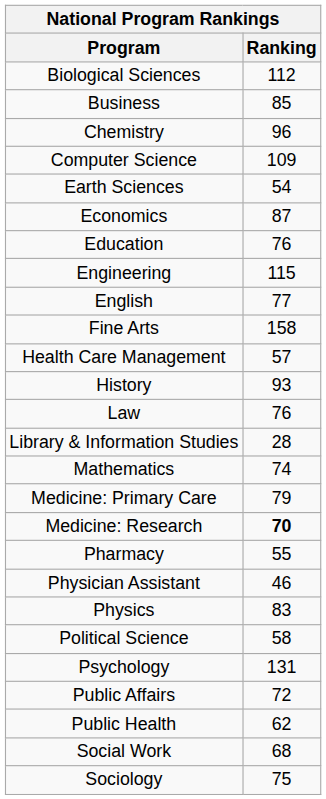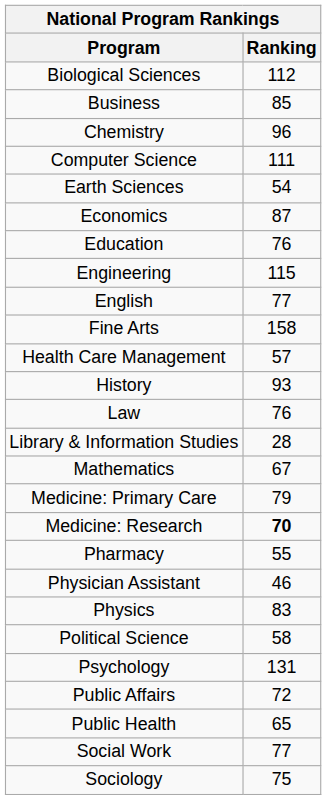(282, 160) 109 -> (282, 160) 111
(282, 470) 74 -> (282, 470) 67
(282, 723) 62 -> (282, 723) 65
(282, 751) 68 -> (282, 751) 77
